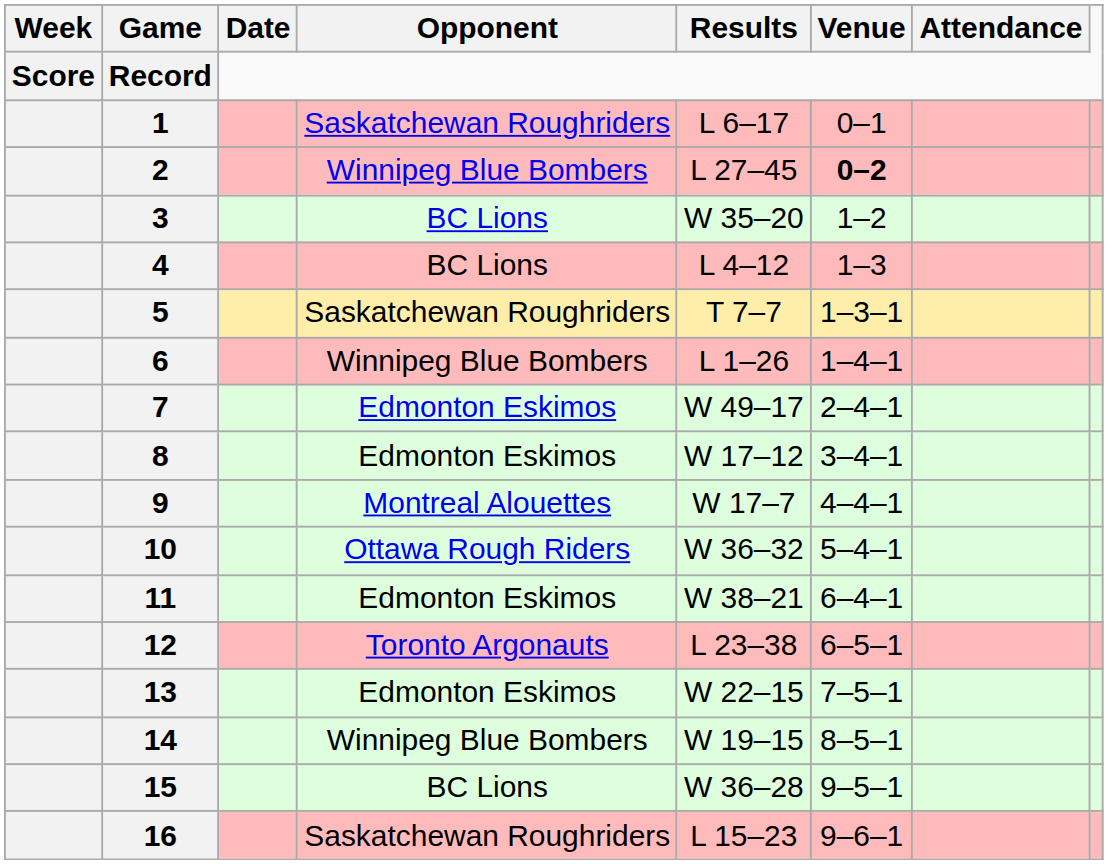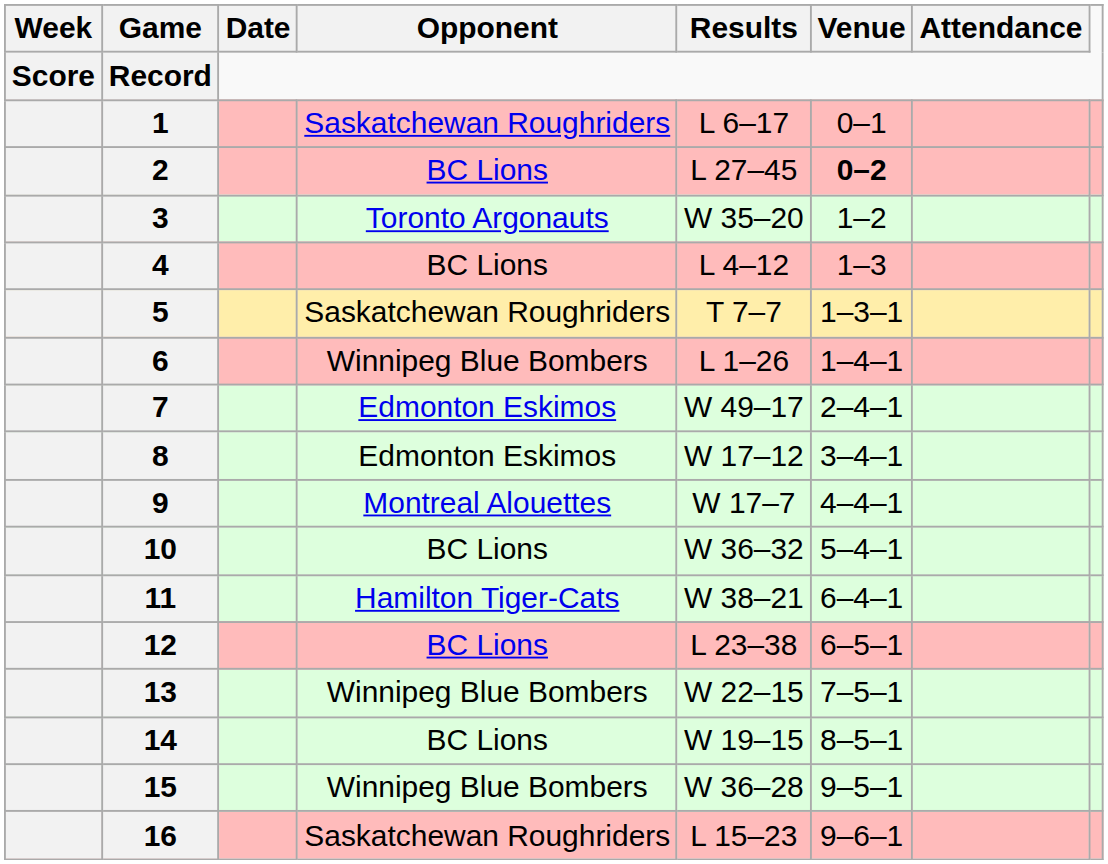(487, 170) Winnipeg Blue Bombers -> (487, 170) BC Lions
(487, 218) BC Lions -> (487, 218) Toronto Argonauts
(487, 550) Ottawa Rough Riders -> (487, 550) BC Lions
(487, 597) Edmonton Eskimos -> (487, 597) Hamilton Tiger-Cats
(487, 645) Toronto Argonauts -> (487, 645) BC Lions
(487, 692) Edmonton Eskimos -> (487, 692) Winnipeg Blue Bombers
(487, 739) Winnipeg Blue Bombers -> (487, 739) BC Lions
(487, 787) BC Lions -> (487, 787) Winnipeg Blue Bombers
